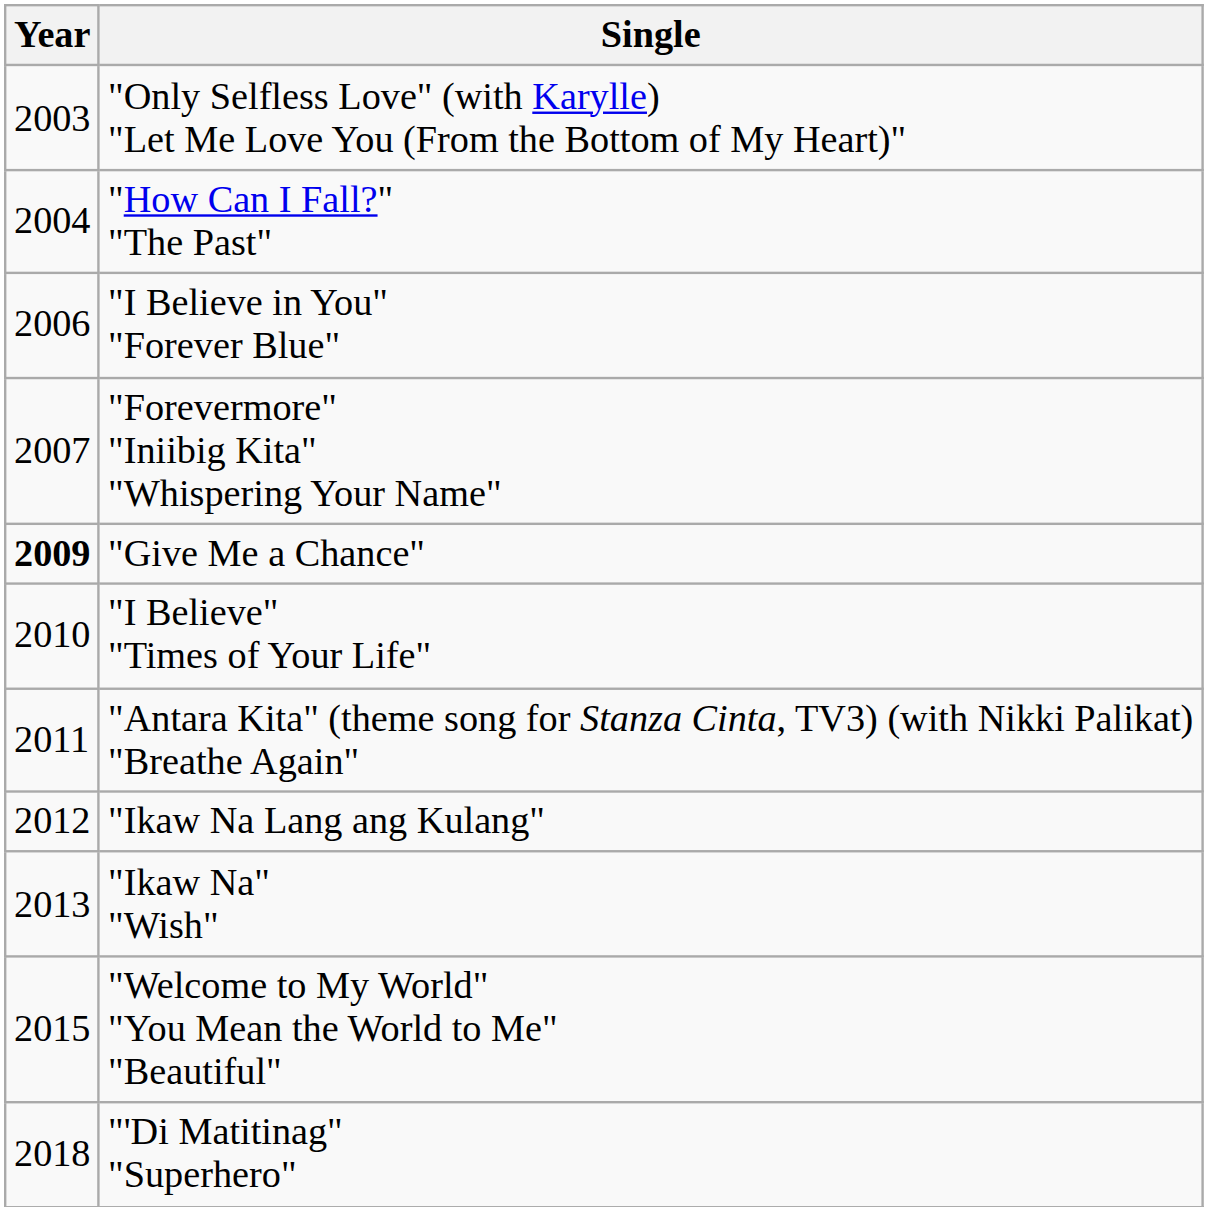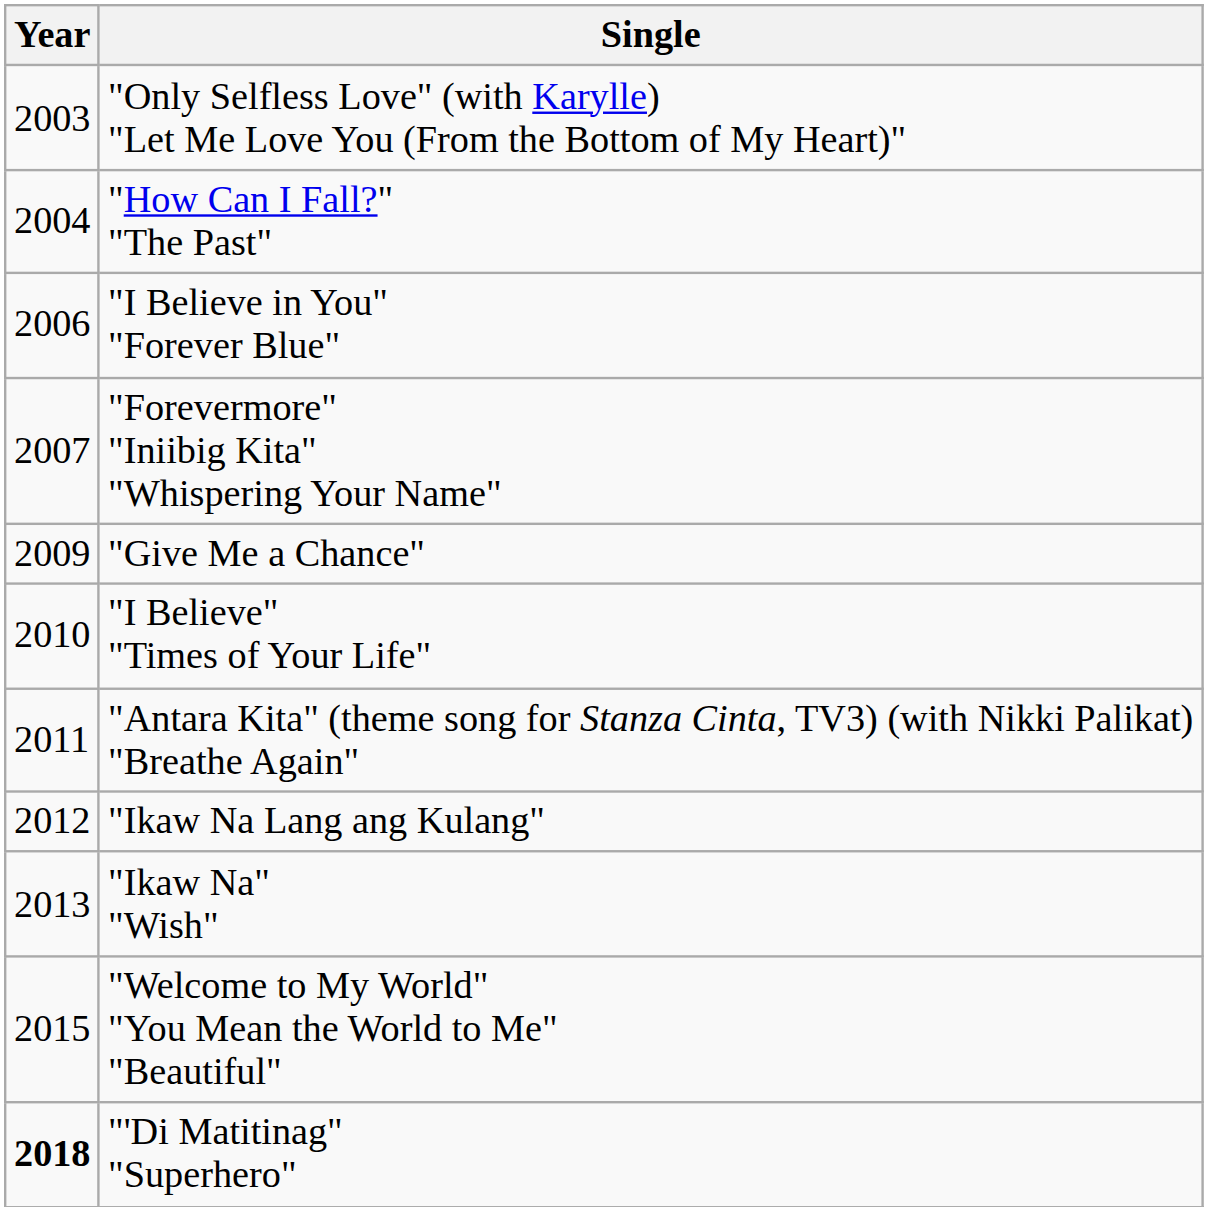(52, 553) bold -> (52, 553) normal
(52, 1153) normal -> (52, 1153) bold
